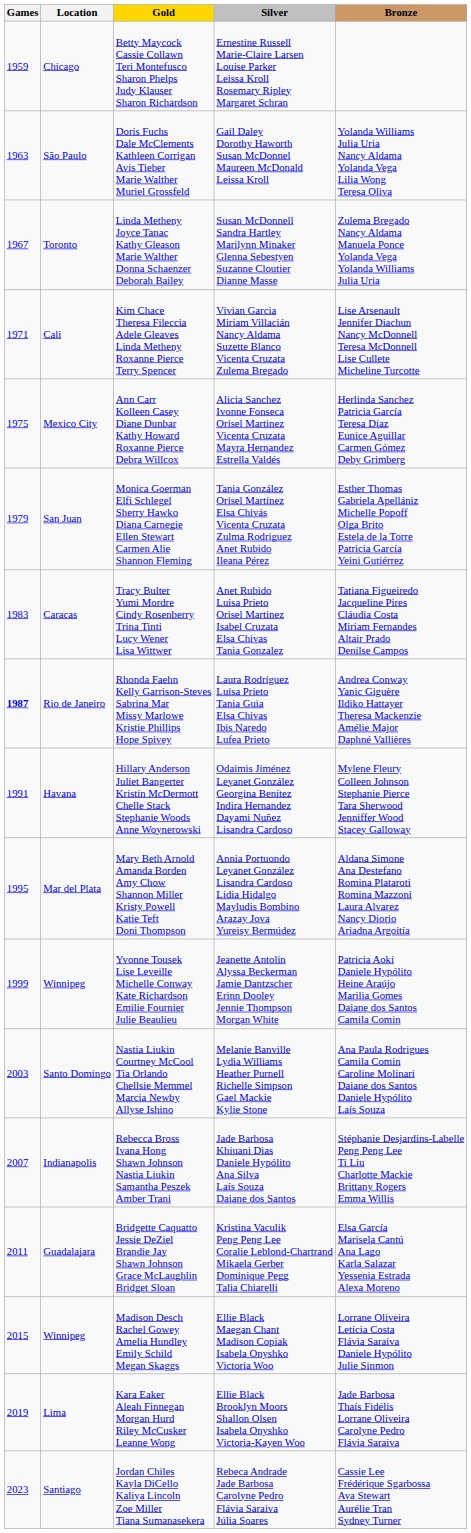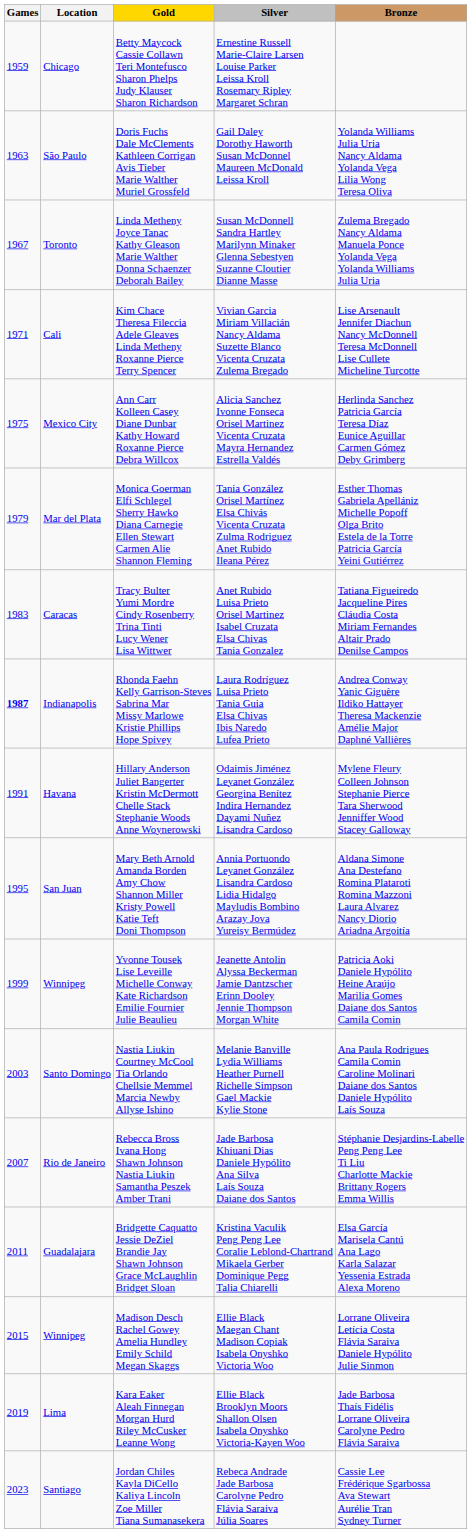(63, 519) San Juan -> (72, 519) Mar del Plata
(74, 703) Rio de Janeiro -> (70, 703) Indianapolis
(72, 888) Mar del Plata -> (63, 888) San Juan
(70, 1162) Indianapolis -> (74, 1162) Rio de Janeiro
